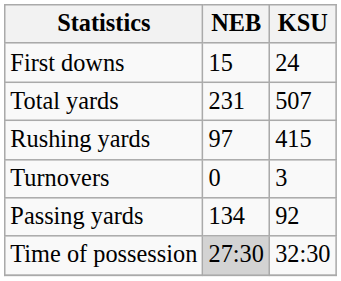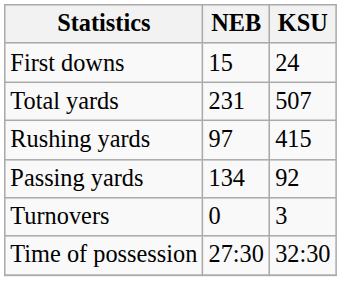rows swapped: (77, 216) <-> (60, 178)
(236, 255) lightgrey background -> (236, 255) no background
